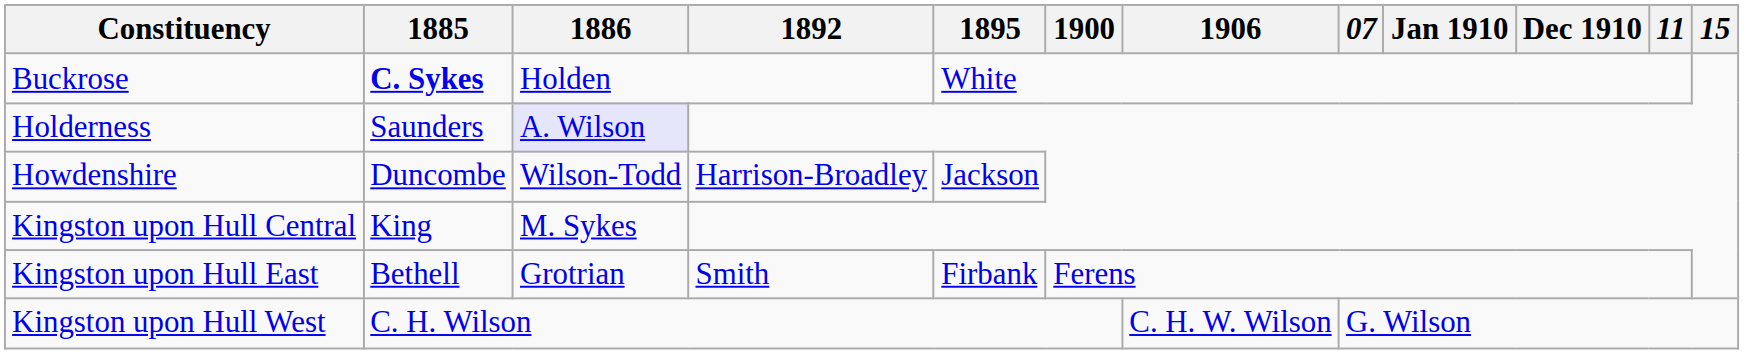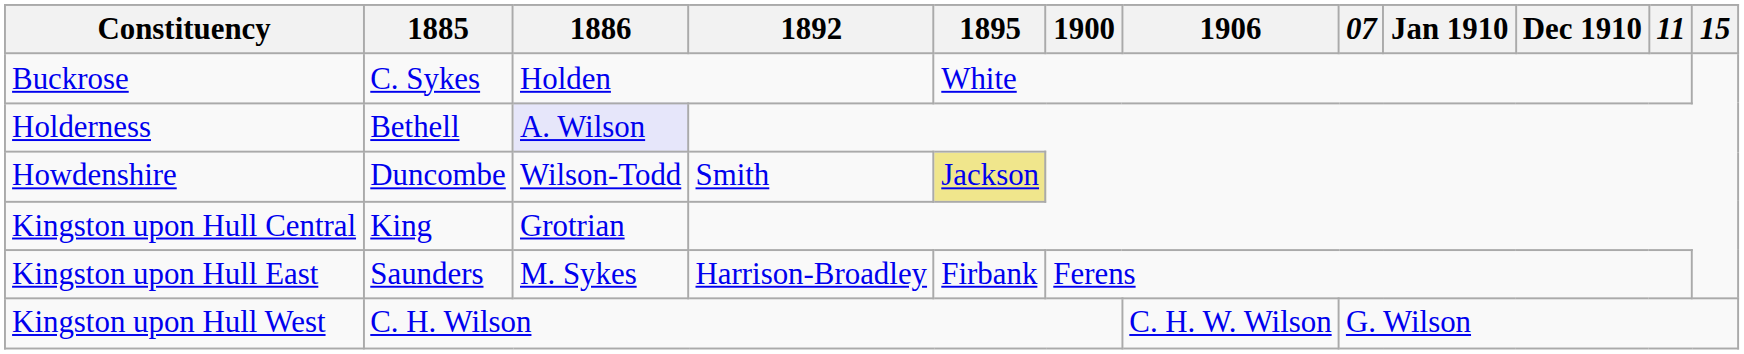(427, 77) bold -> (425, 77) normal
(427, 126) Saunders -> (415, 126) Bethell
(811, 175) Harrison-Broadley -> (732, 175) Smith
(990, 175) no background -> (990, 175) khaki background
(578, 224) M. Sykes -> (572, 224) Grotrian
(415, 273) Bethell -> (427, 273) Saunders
(572, 273) Grotrian -> (578, 273) M. Sykes
(732, 273) Smith -> (811, 273) Harrison-Broadley
